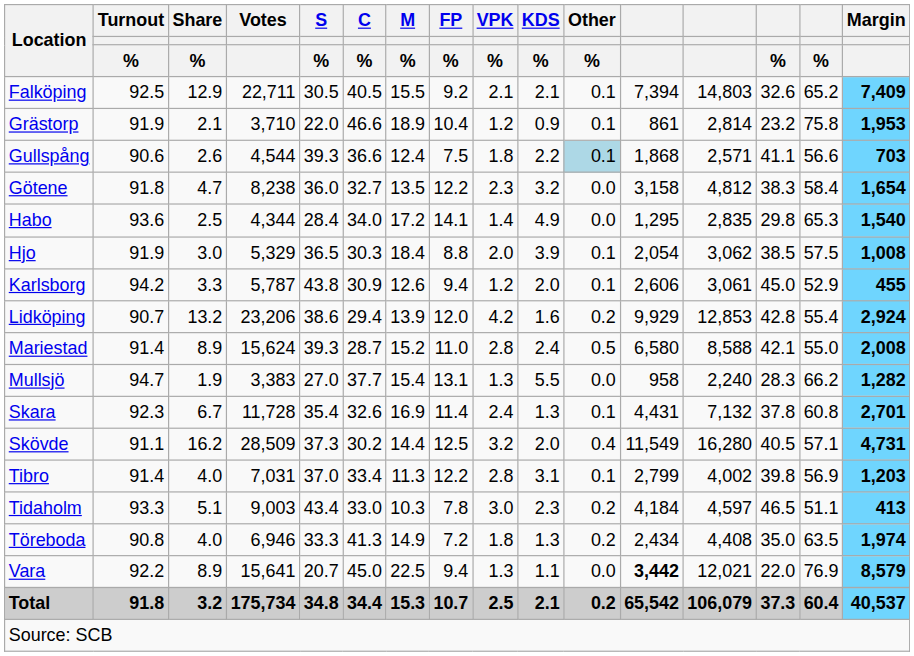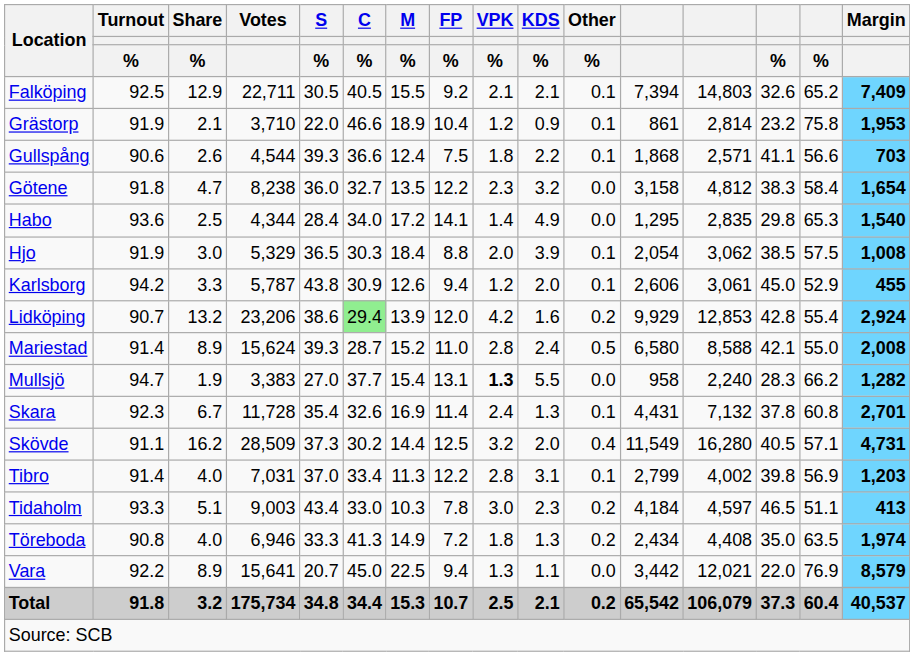(603, 156) lightblue background -> (603, 156) no background
(364, 316) no background -> (364, 316) lightgreen background
(501, 380) normal -> (501, 380) bold
(657, 571) bold -> (657, 571) normal
